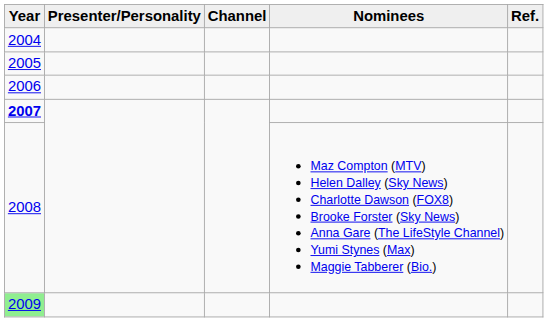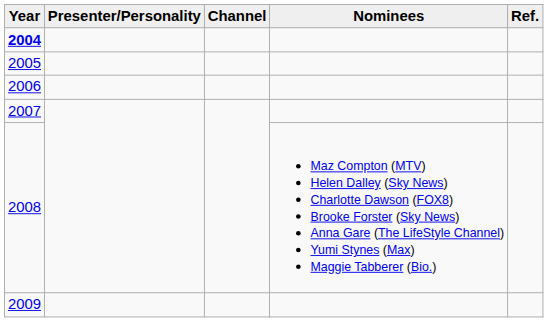(24, 39) normal -> (24, 39) bold
(24, 110) bold -> (24, 110) normal
(24, 304) lightgreen background -> (24, 304) no background
